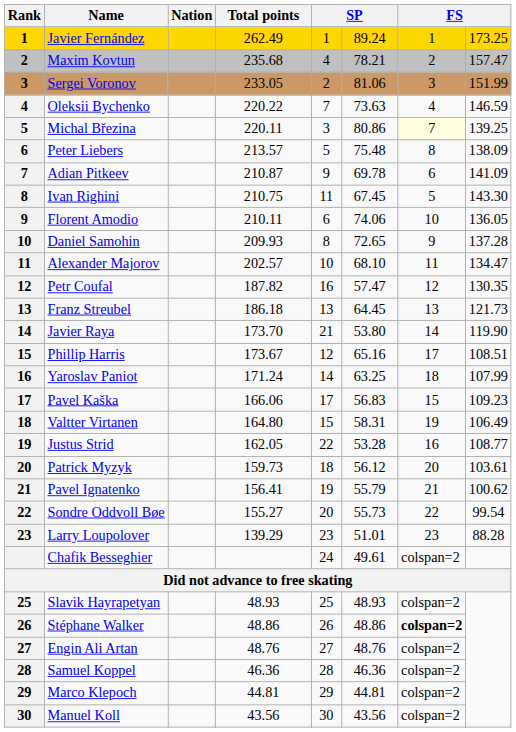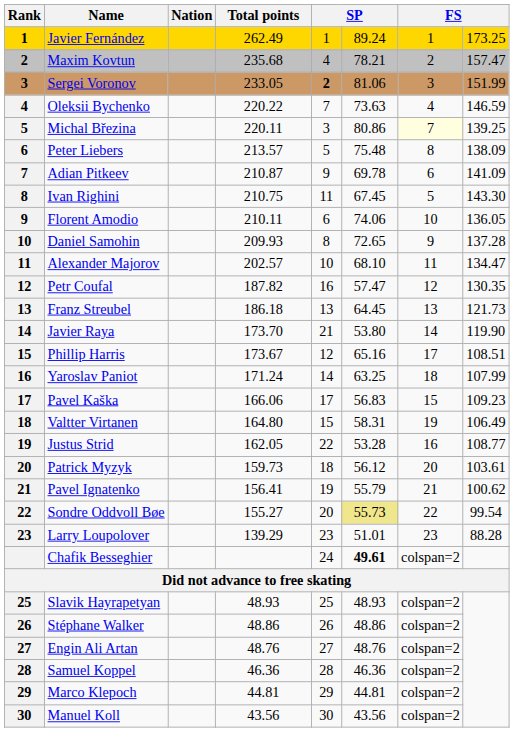(326, 83) normal -> (326, 83) bold
(370, 512) no background -> (370, 512) khaki background
(370, 557) normal -> (370, 557) bold
(432, 625) bold -> (430, 625) normal
